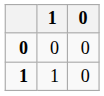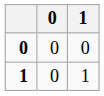columns swapped: (83, 18) <-> (52, 18)
